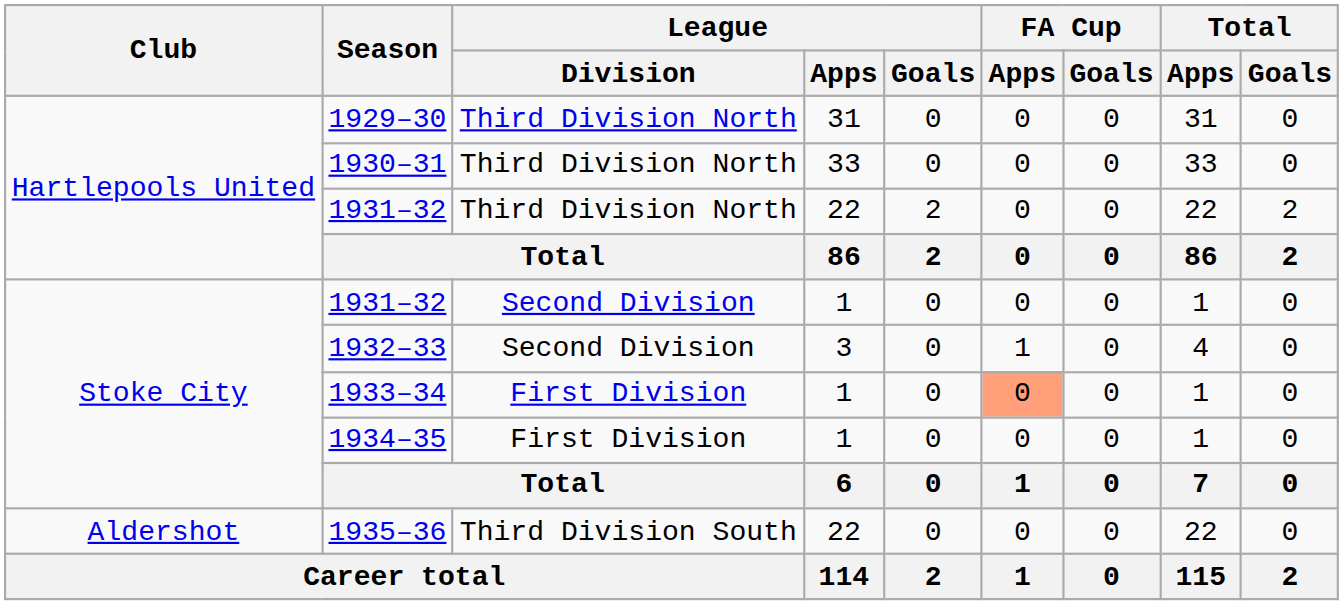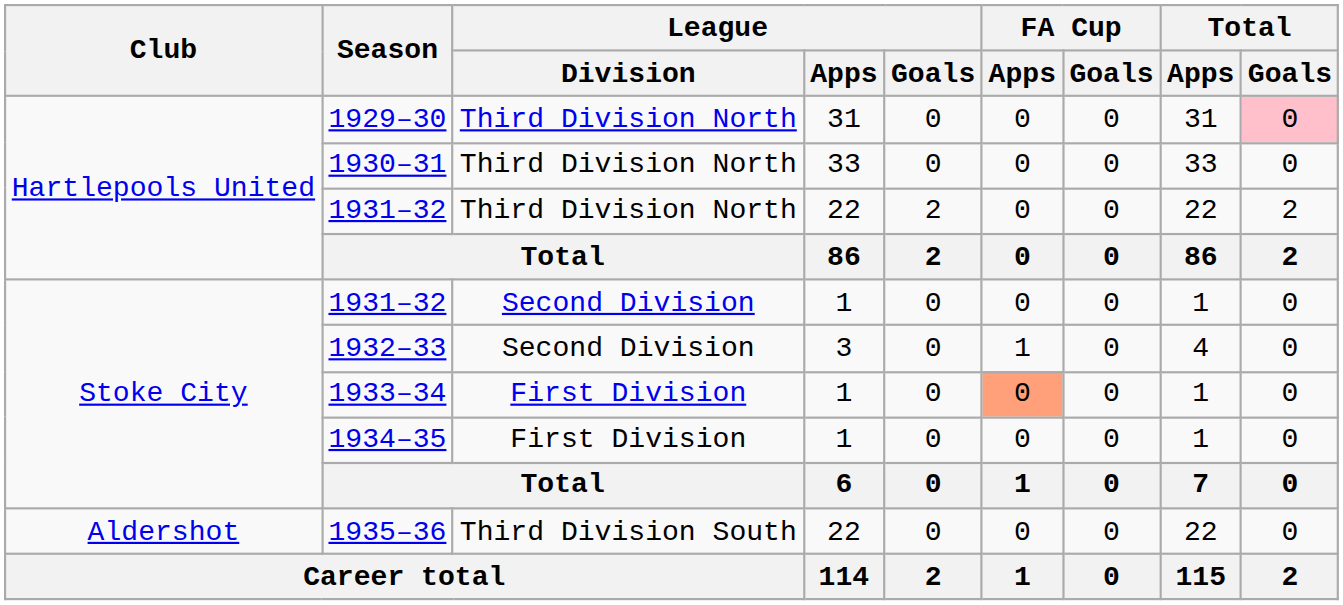(1290, 119) no background -> (1290, 119) pink background
